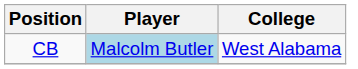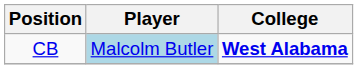(282, 48) normal -> (285, 48) bold
